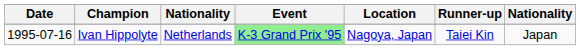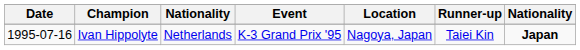(289, 34) lightgreen background -> (289, 34) no background
(540, 34) normal -> (540, 34) bold
